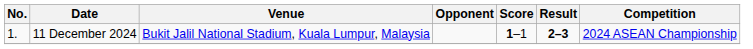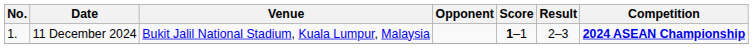(558, 33) bold -> (558, 33) normal
(660, 33) normal -> (664, 33) bold
